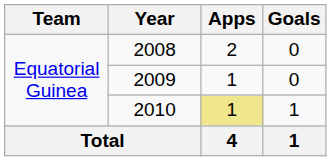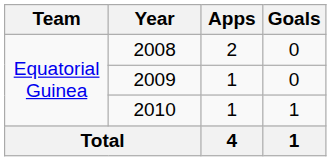(232, 110) khaki background -> (232, 110) no background
